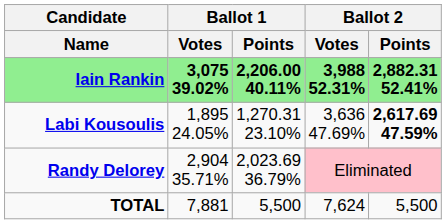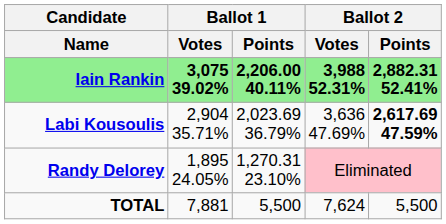(200, 124) 1,895 24.05% -> (200, 124) 2,904 35.71%
(269, 124) 1,270.31 23.10% -> (269, 124) 2,023.69 36.79%
(200, 170) 2,904 35.71% -> (200, 170) 1,895 24.05%
(269, 170) 2,023.69 36.79% -> (269, 170) 1,270.31 23.10%
